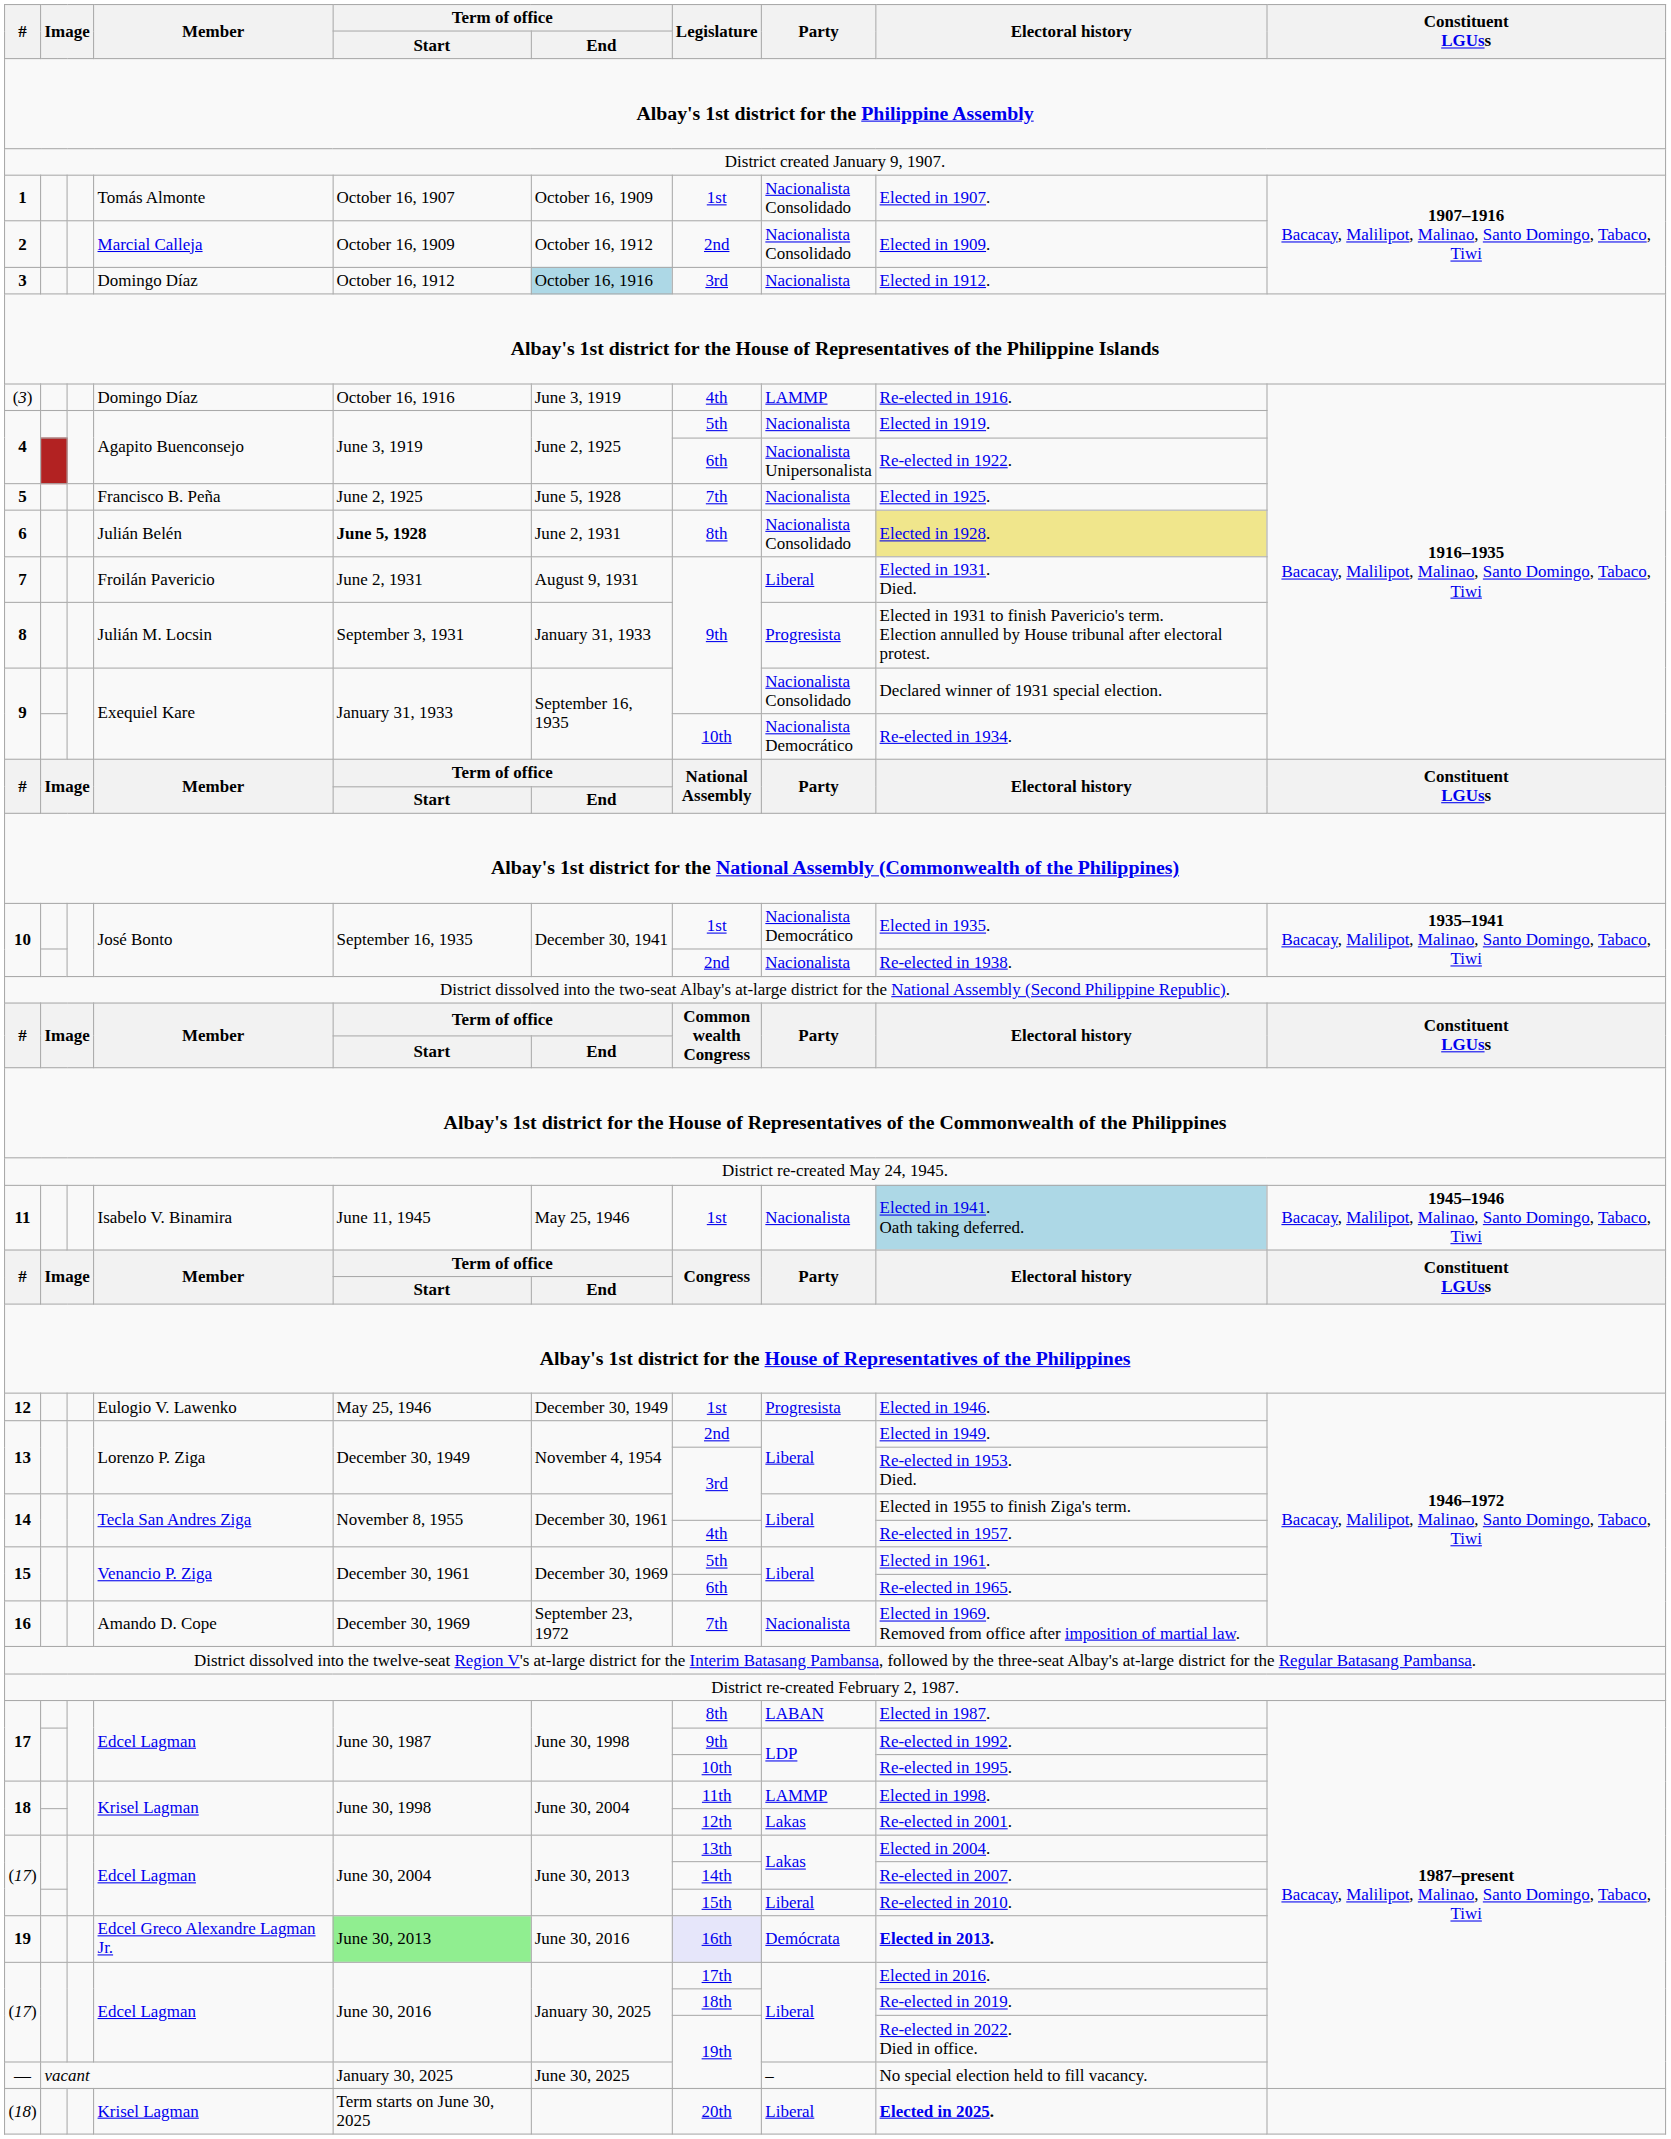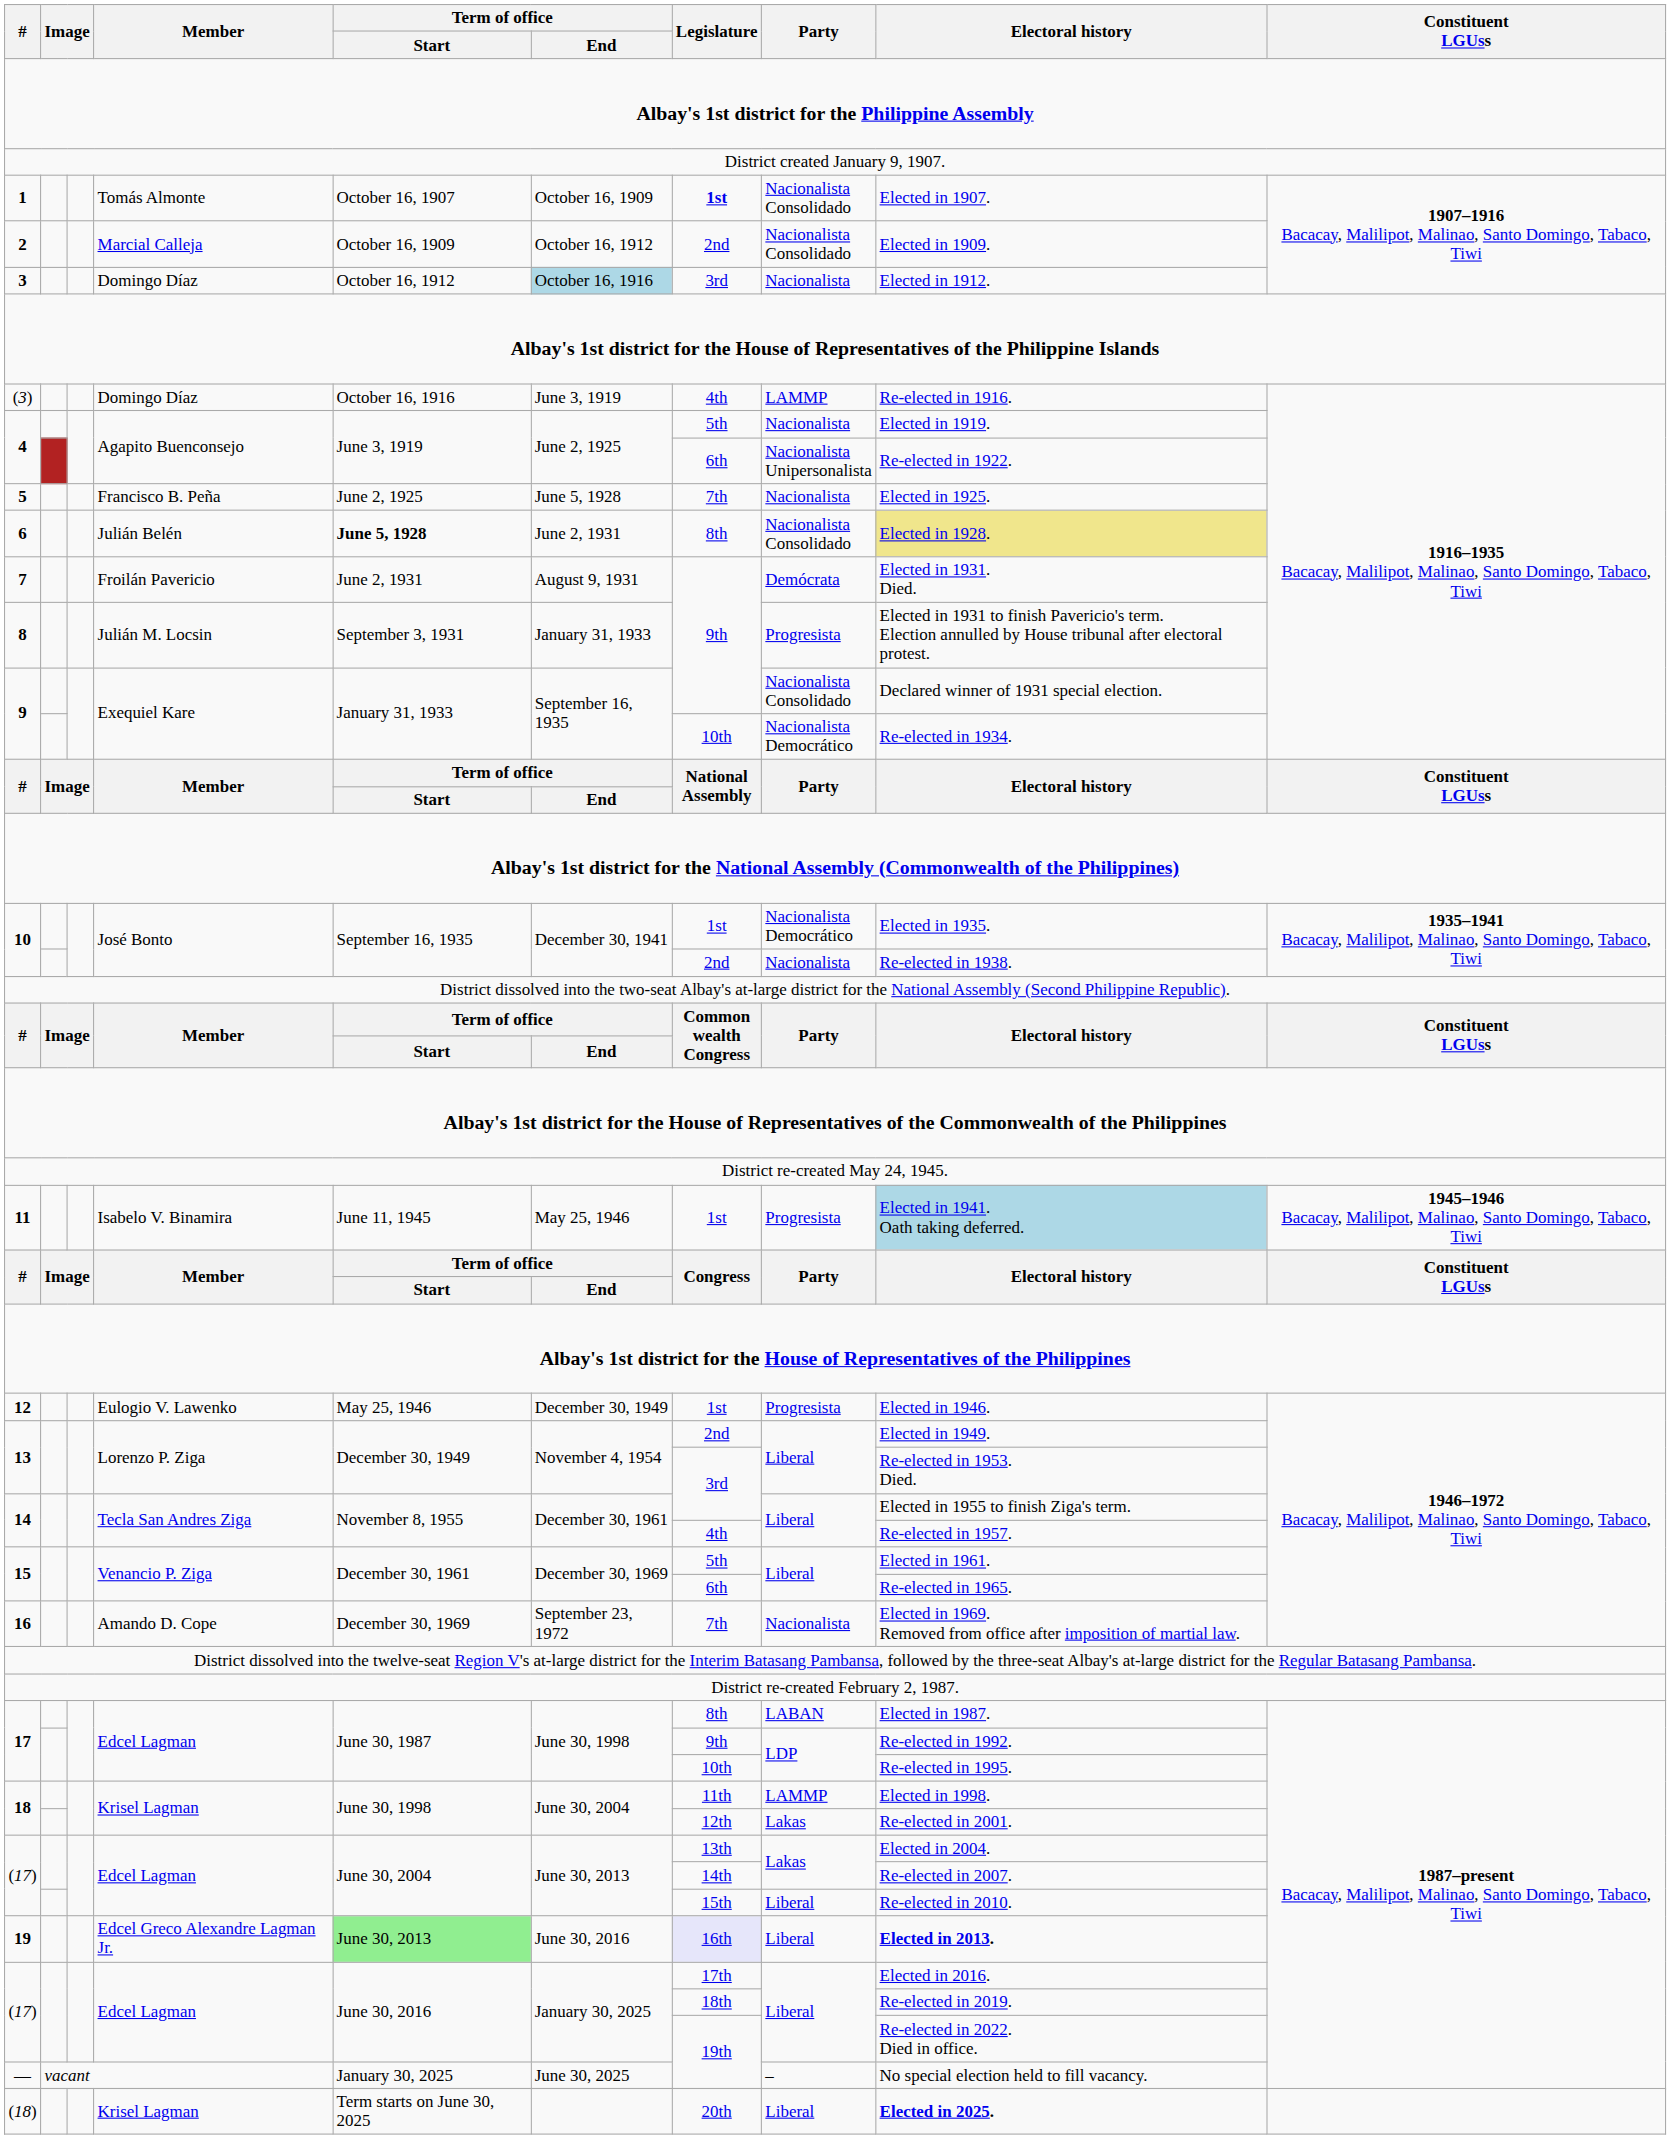(717, 198) normal -> (717, 198) bold
(790, 579) Liberal -> (803, 579) Demócrata
(808, 1217) Nacionalista -> (803, 1217) Progresista
(803, 1938) Demócrata -> (790, 1938) Liberal
